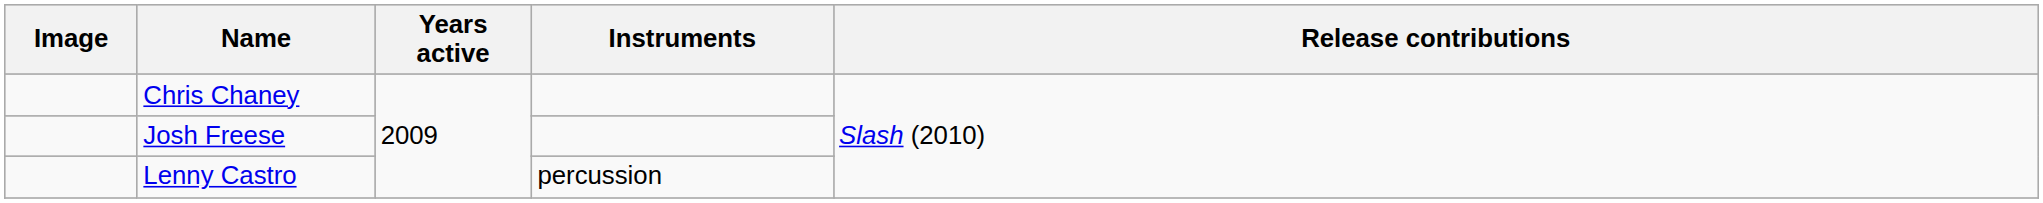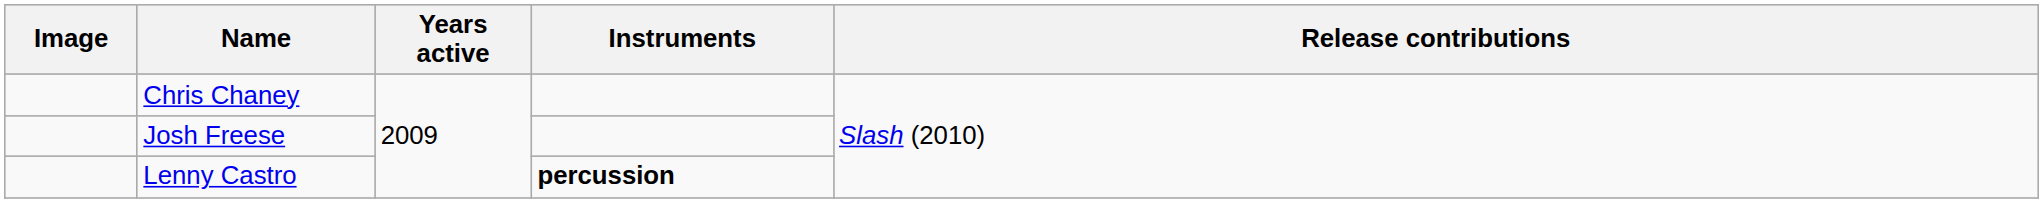(600, 176) normal -> (606, 176) bold
